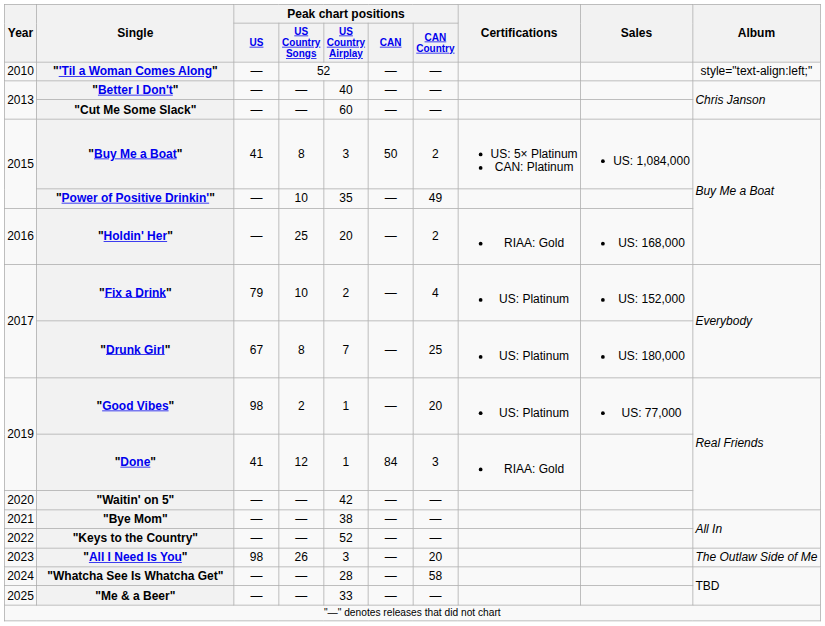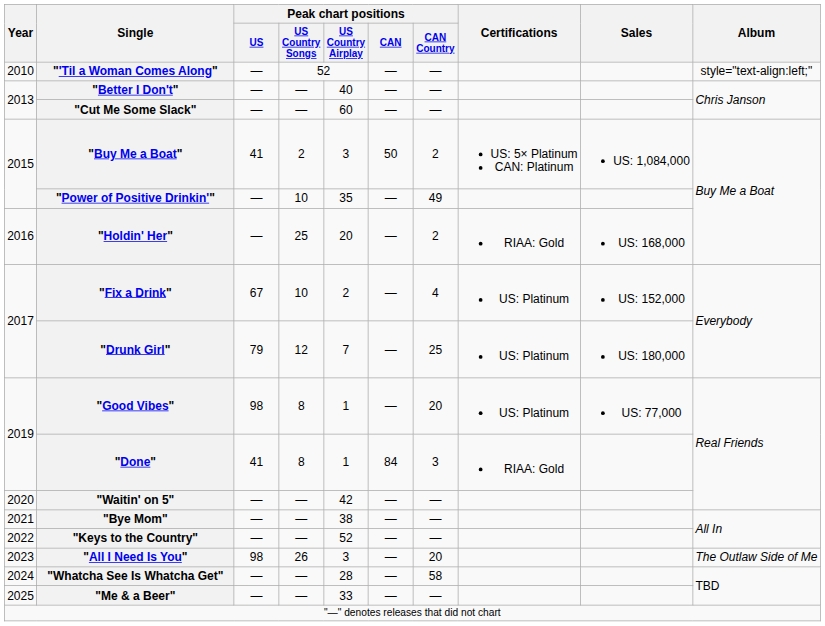(301, 154) 8 -> (301, 154) 2
(256, 292) 79 -> (256, 292) 67
(256, 349) 67 -> (256, 349) 79
(301, 349) 8 -> (301, 349) 12
(301, 406) 2 -> (301, 406) 8
(301, 462) 12 -> (301, 462) 8
